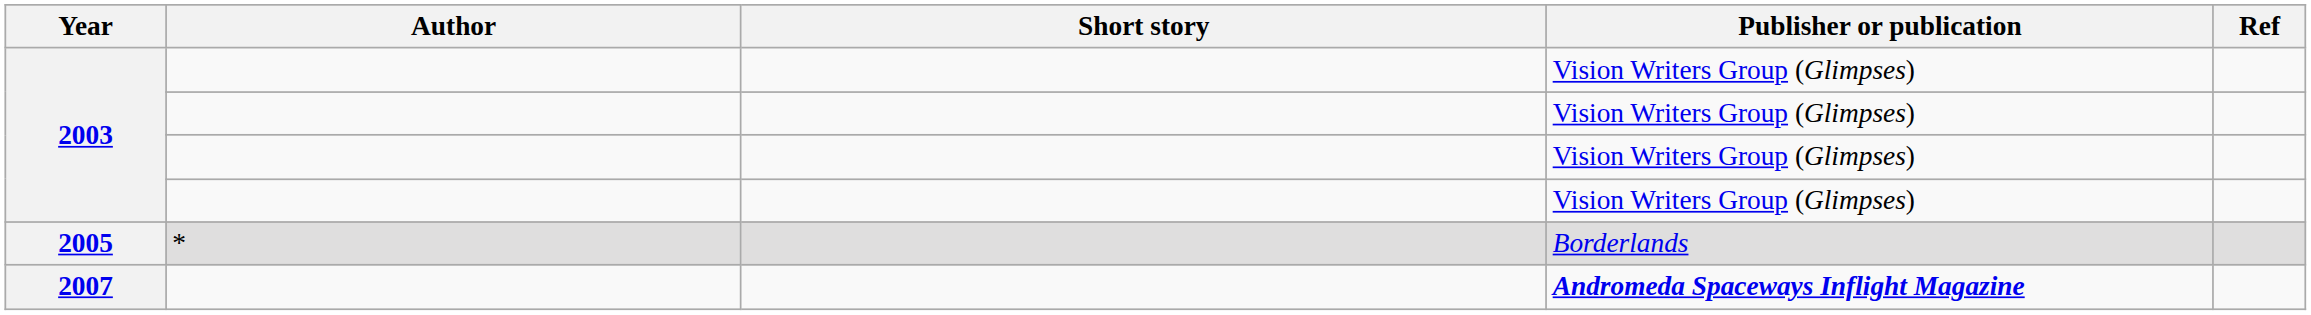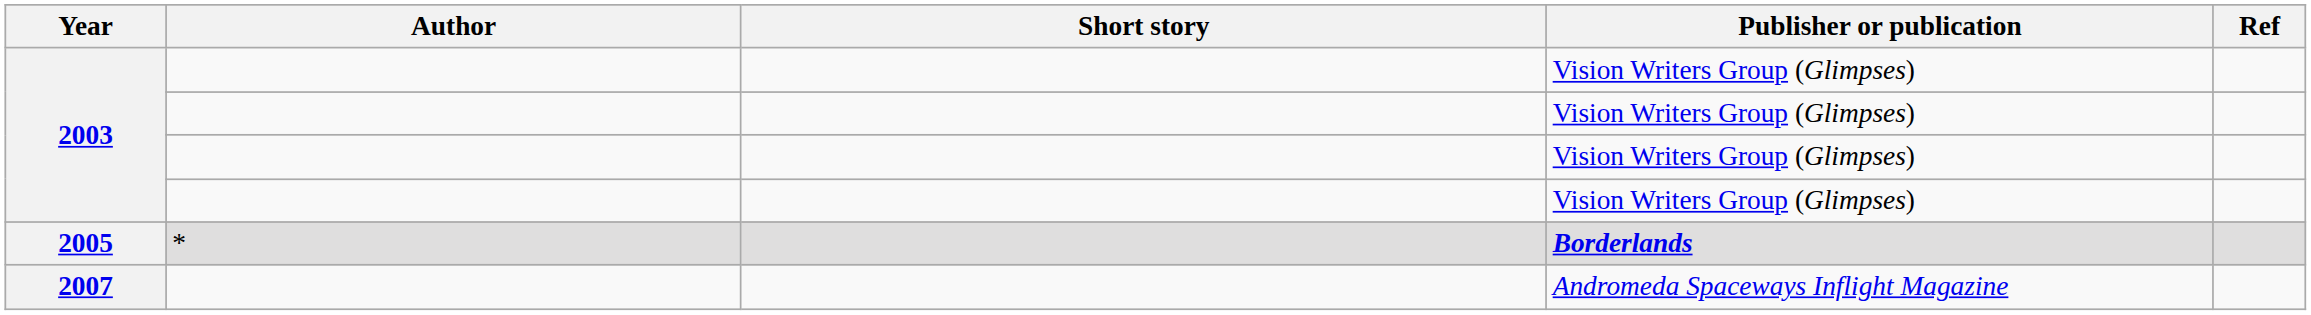(1621, 243) normal -> (1623, 243) bold
(1789, 286) bold -> (1781, 286) normal
